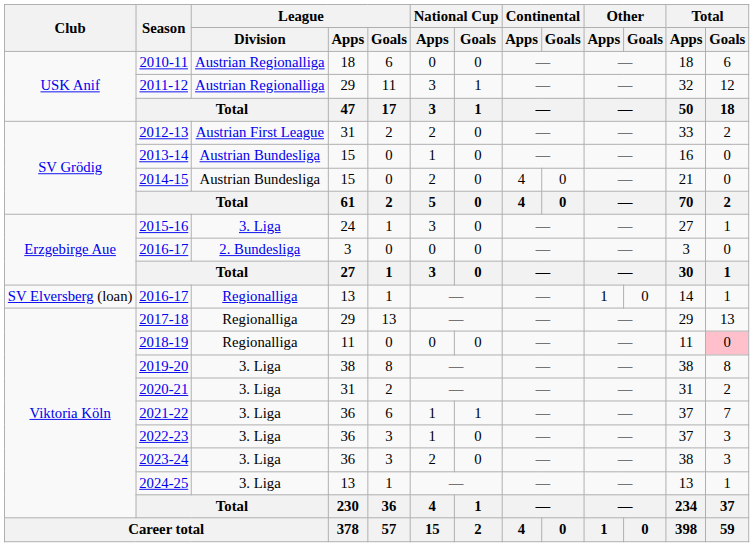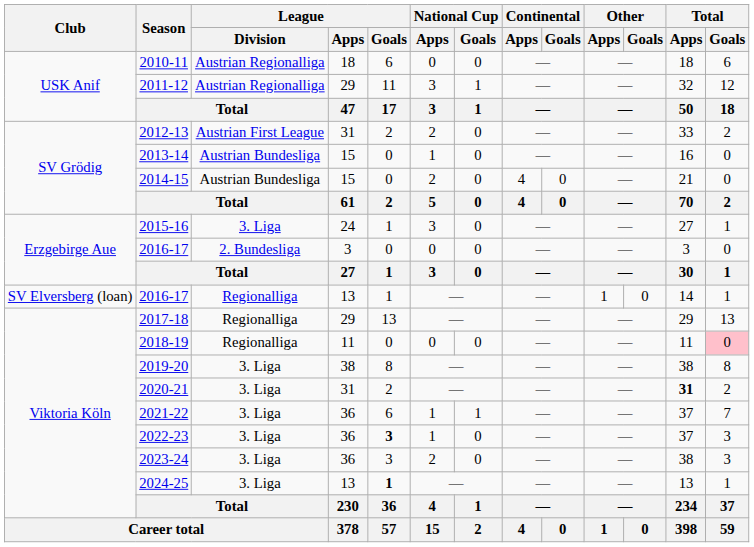(686, 389) normal -> (686, 389) bold
(389, 436) normal -> (389, 436) bold
(389, 483) normal -> (389, 483) bold
